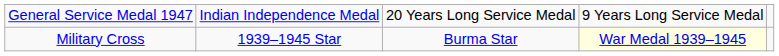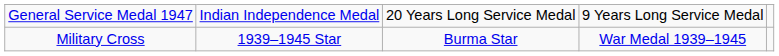(673, 39) lightyellow background -> (673, 39) no background
